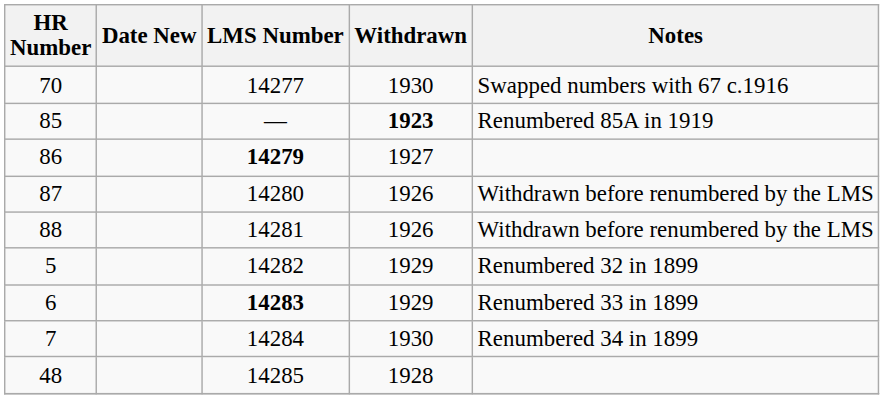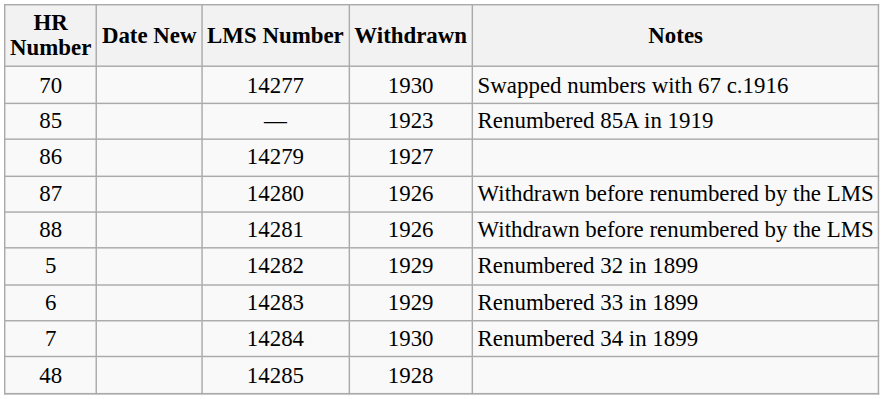(411, 120) bold -> (411, 120) normal
(275, 157) bold -> (275, 157) normal
(275, 302) bold -> (275, 302) normal
